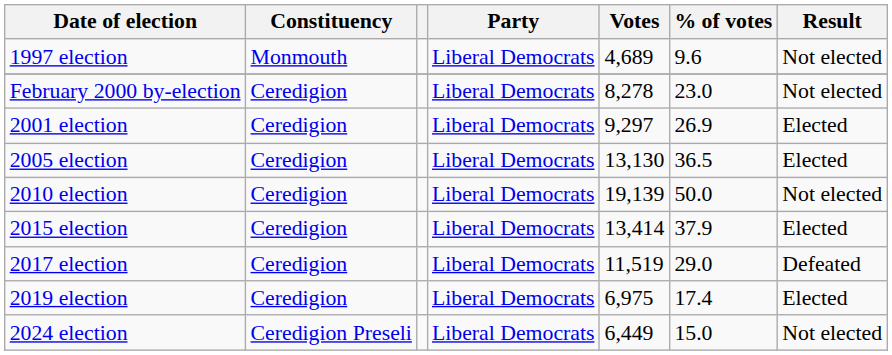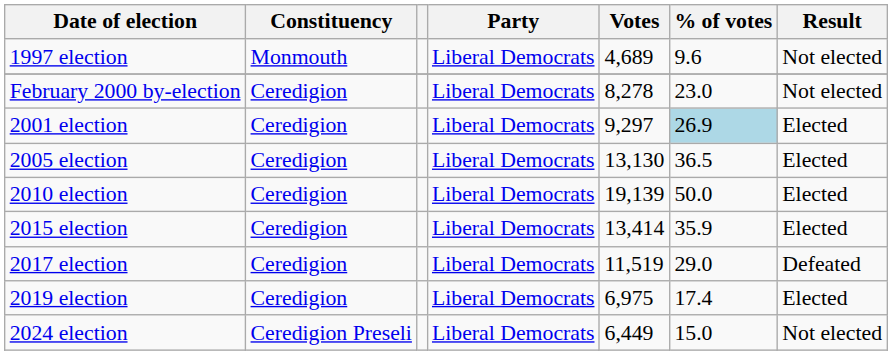(693, 125) no background -> (693, 125) lightblue background
(832, 194) Not elected -> (815, 194) Elected
(693, 228) 37.9 -> (693, 228) 35.9
